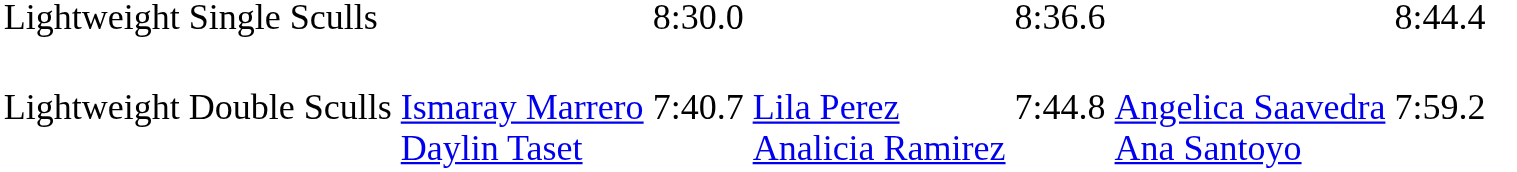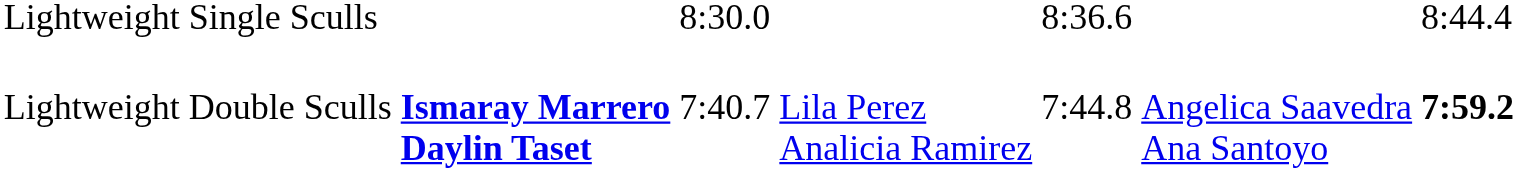(522, 127) normal -> (536, 127) bold
(1440, 107) normal -> (1468, 107) bold
